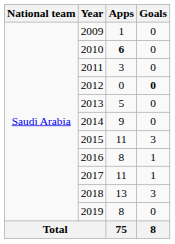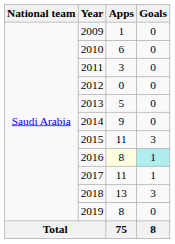(121, 49) bold -> (121, 49) normal
(153, 85) bold -> (153, 85) normal
(121, 157) no background -> (121, 157) lightyellow background
(153, 157) no background -> (153, 157) paleturquoise background
